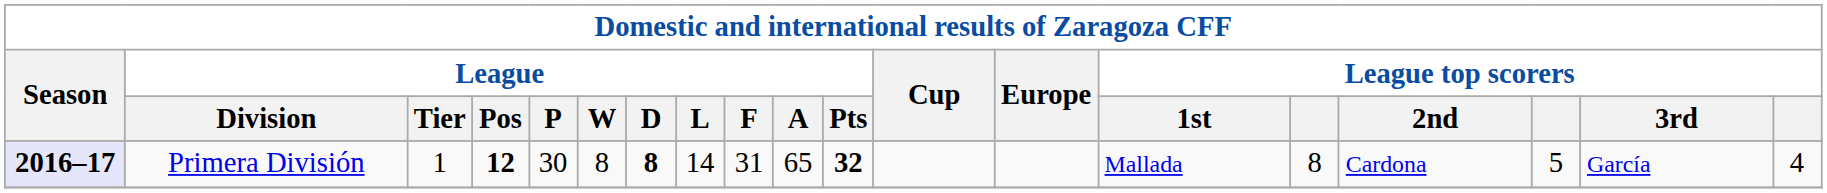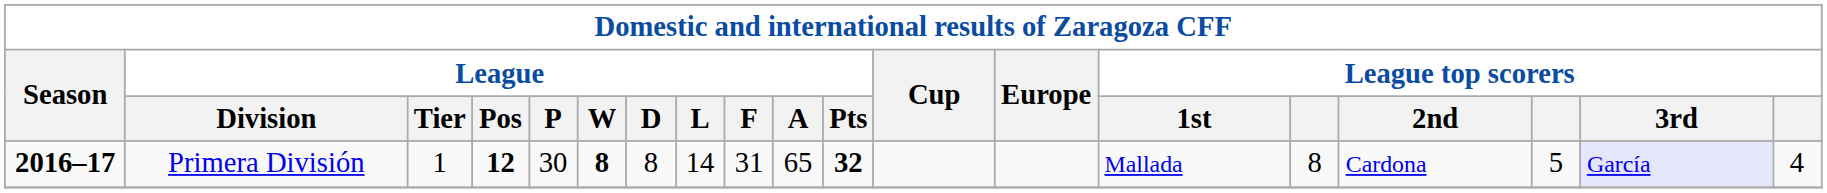(65, 163) lavender background -> (65, 163) no background
(602, 163) normal -> (602, 163) bold
(651, 163) bold -> (651, 163) normal
(1619, 165) no background -> (1619, 165) lavender background
